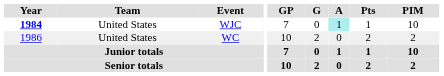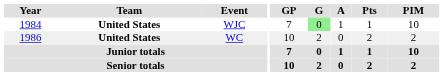(31, 24) bold -> (30, 24) normal
(127, 24) normal -> (129, 24) bold
(317, 24) no background -> (319, 24) lightgreen background
(339, 24) paleturquoise background -> (341, 24) no background
(127, 38) normal -> (129, 38) bold
